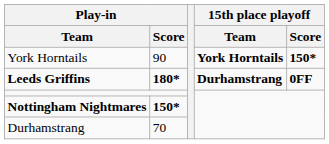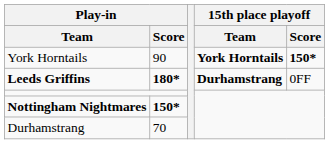(301, 79) bold -> (300, 79) normal
